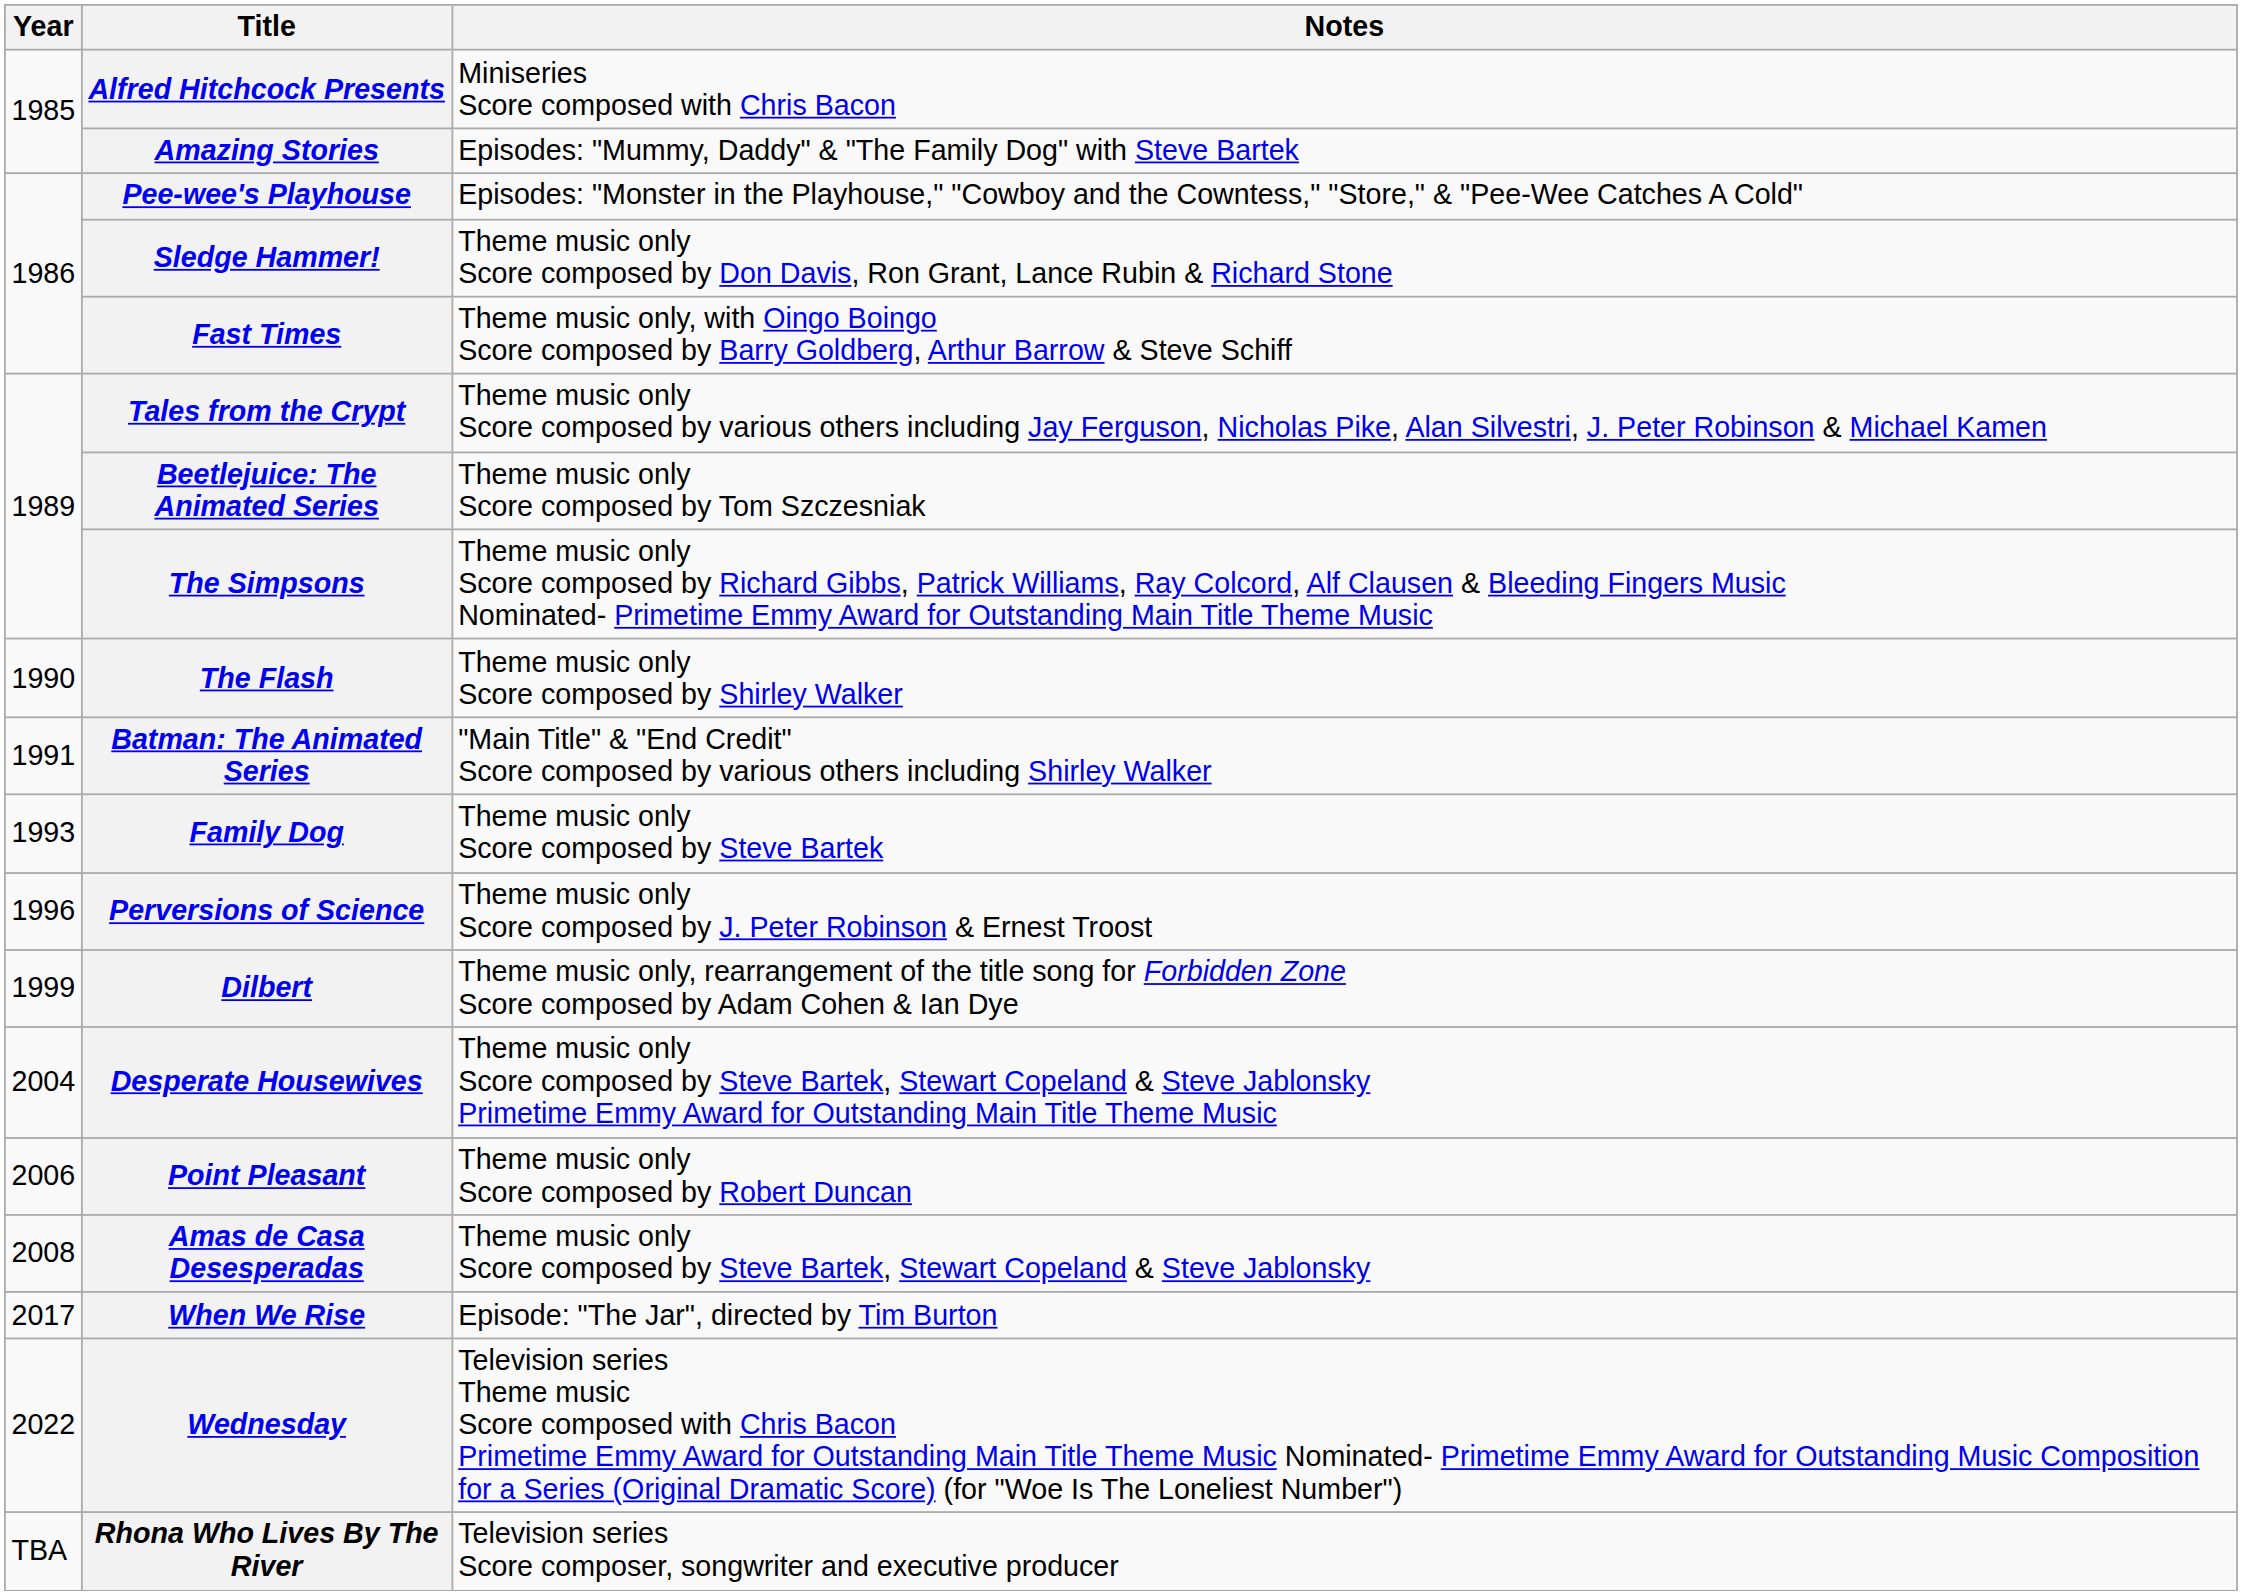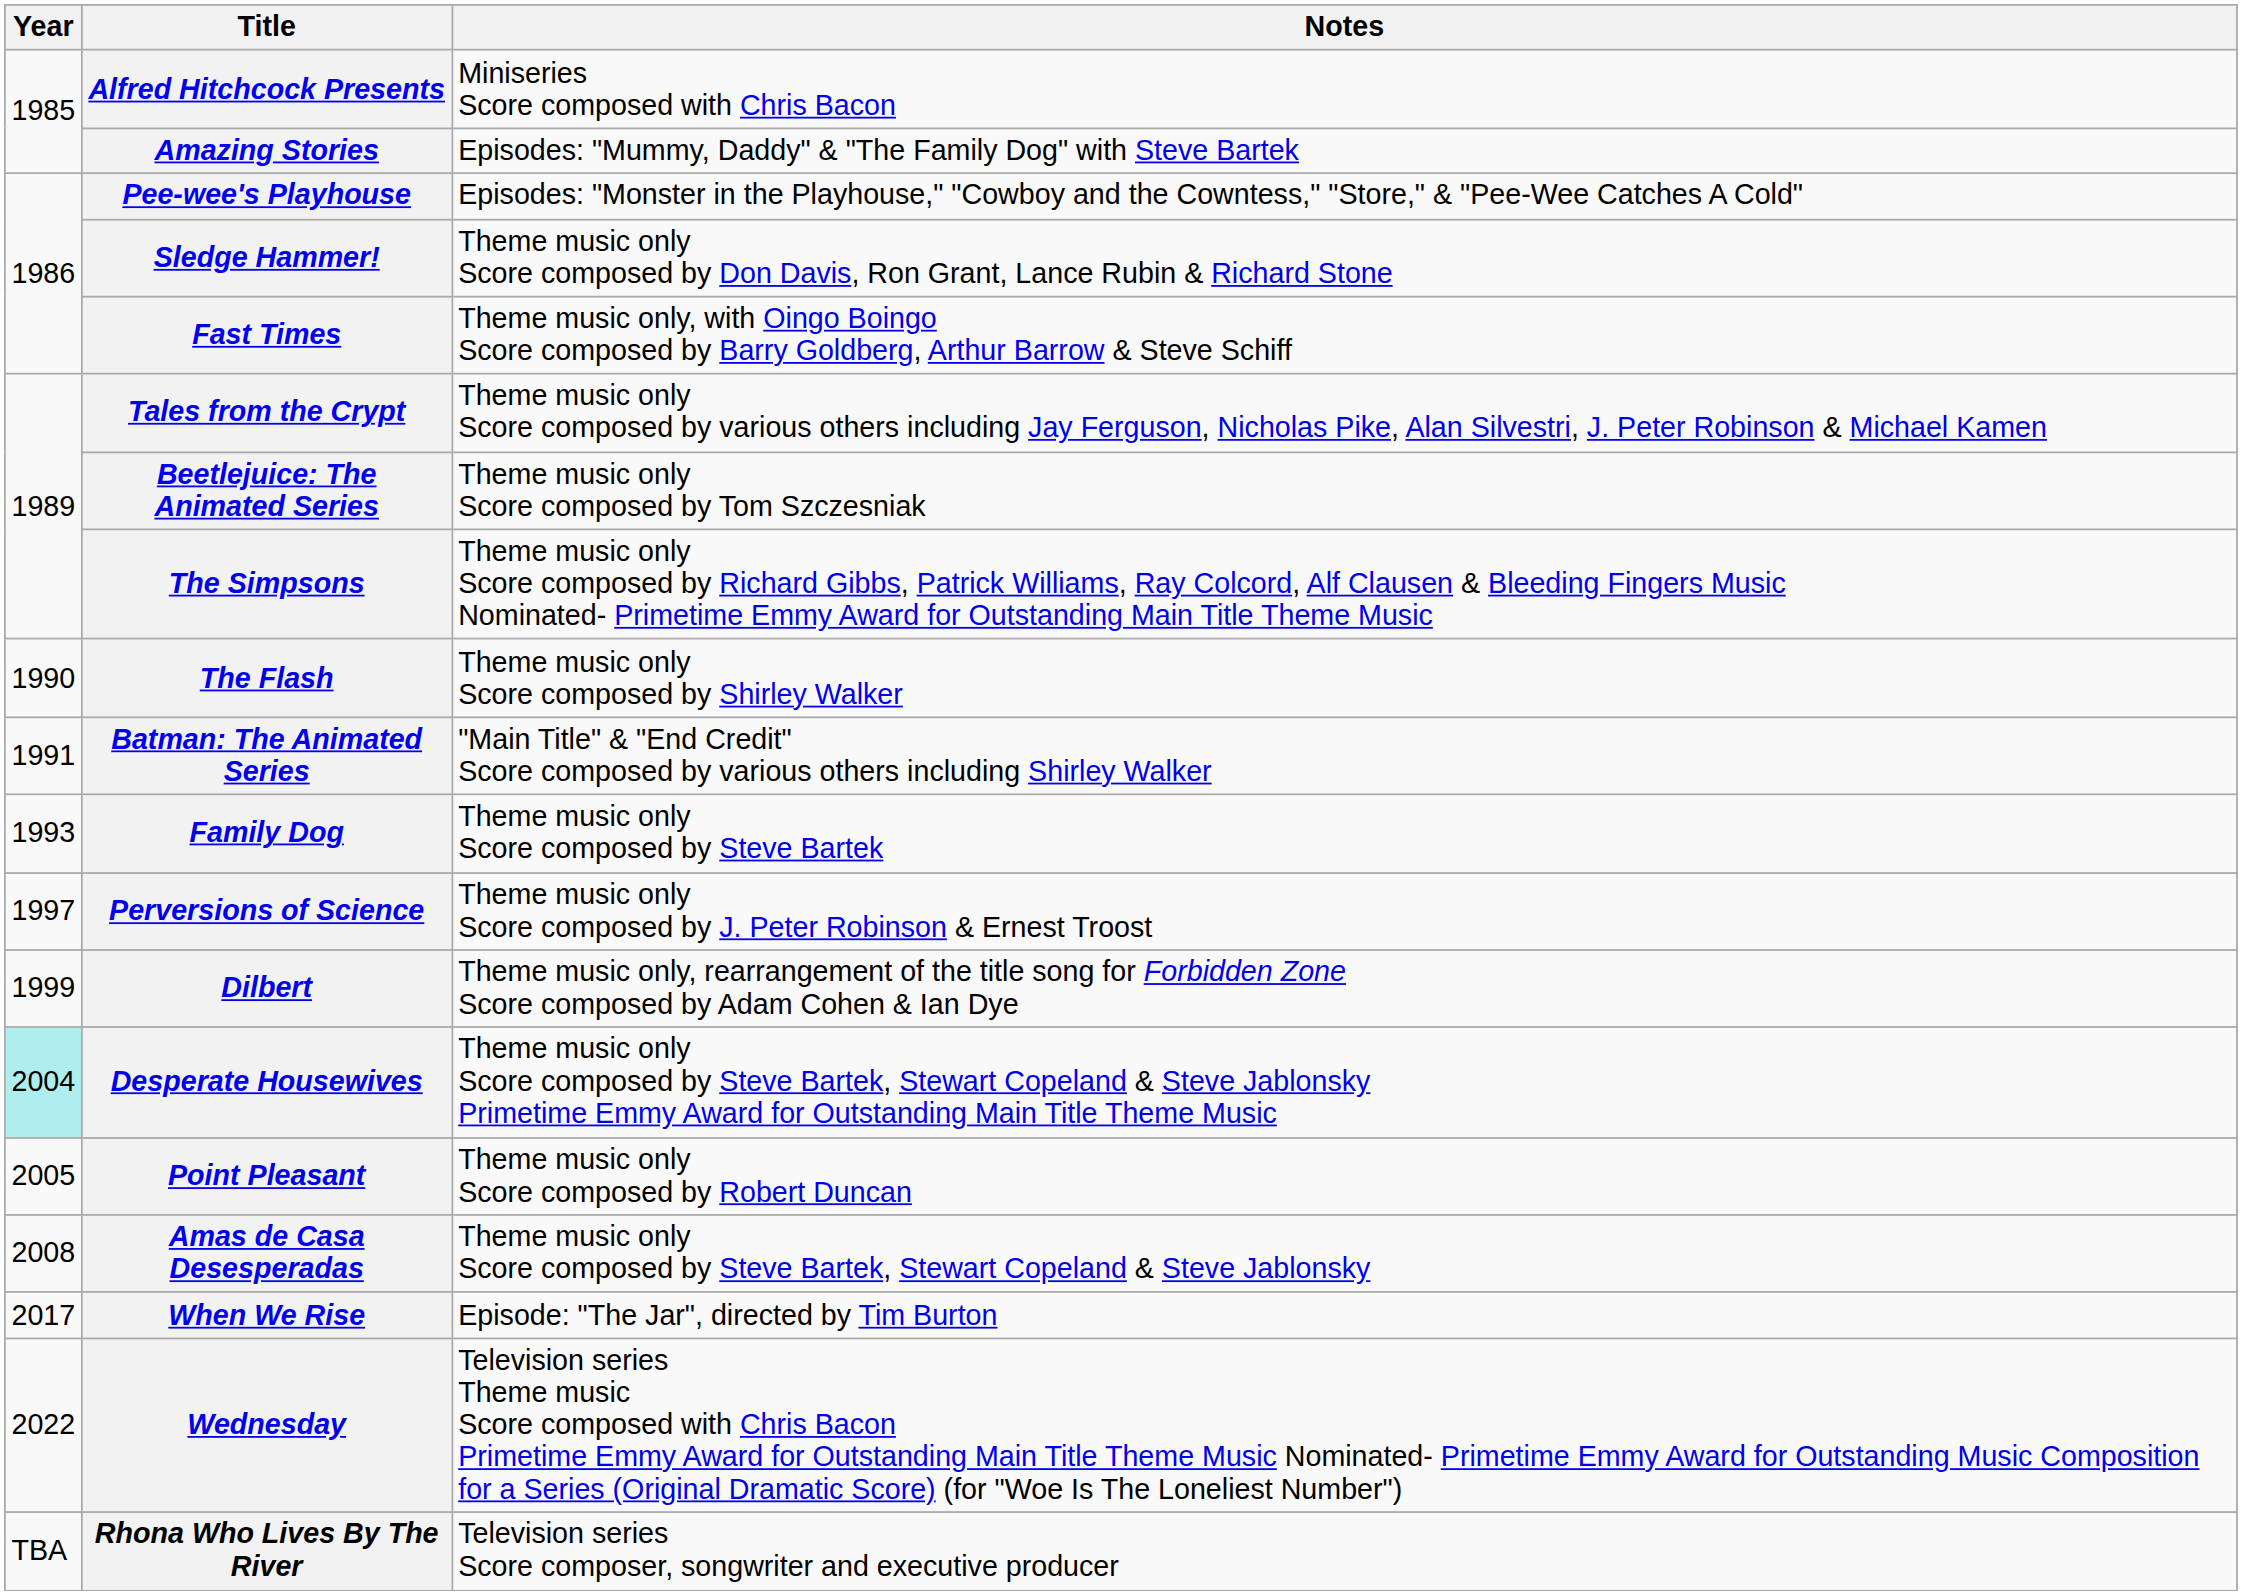(43, 910) 1996 -> (43, 910) 1997
(43, 1081) no background -> (43, 1081) paleturquoise background
(43, 1175) 2006 -> (43, 1175) 2005
